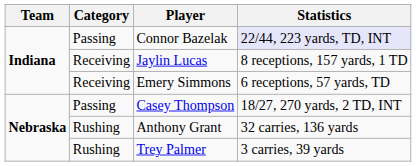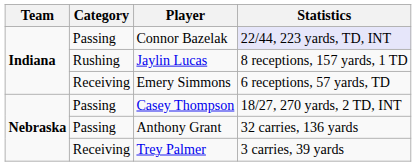(101, 60) Receiving -> (96, 60) Rushing
(96, 127) Rushing -> (94, 127) Passing
(96, 149) Rushing -> (101, 149) Receiving
